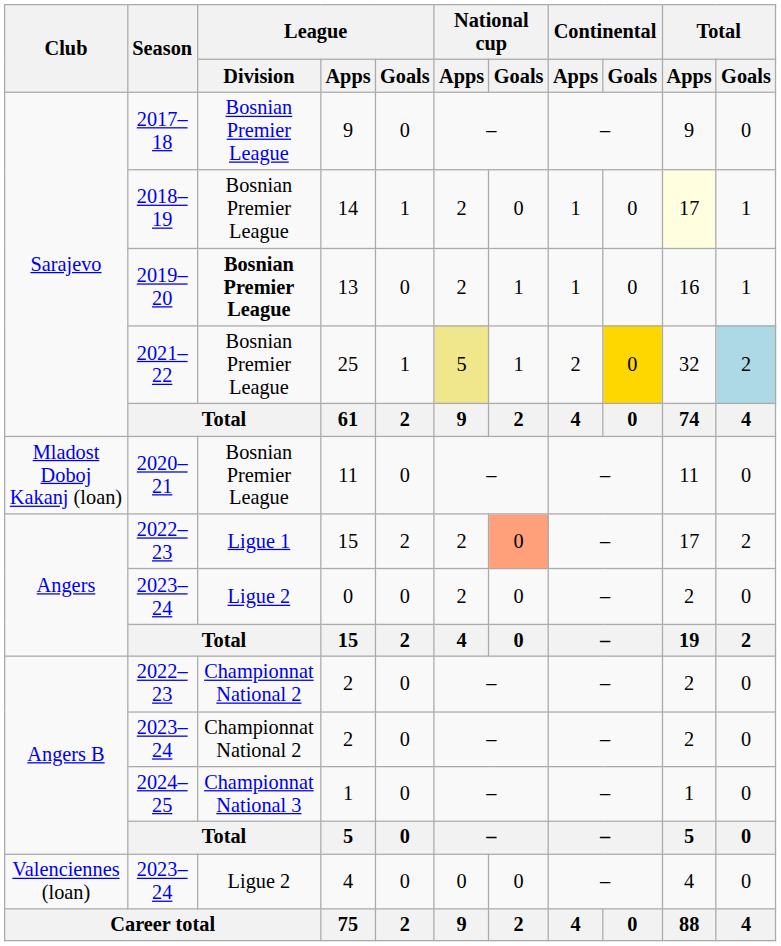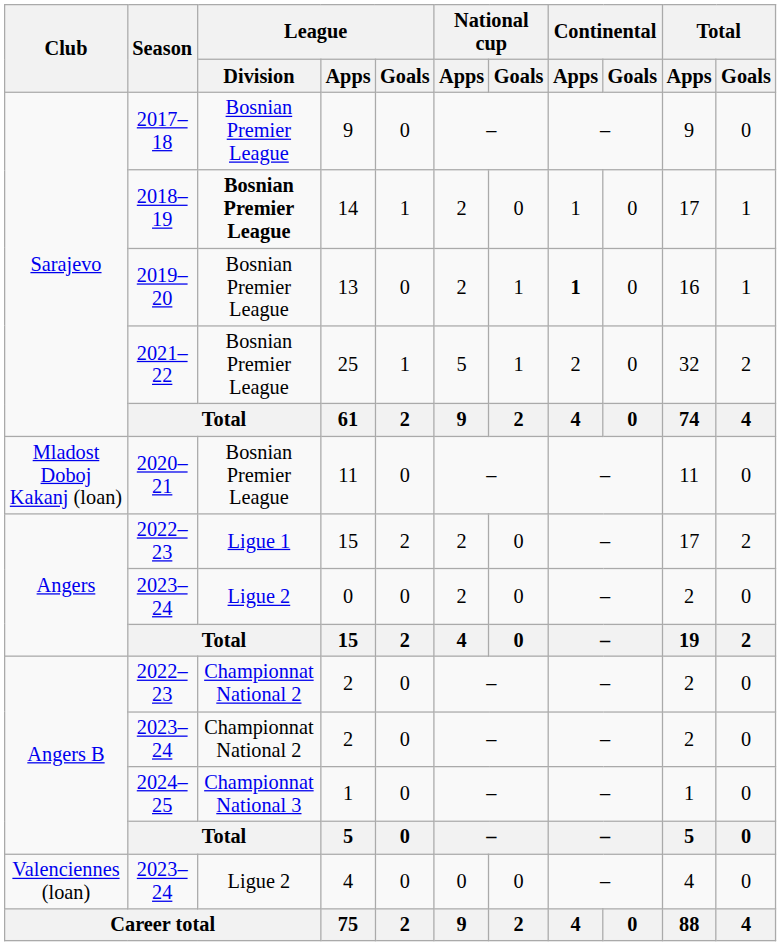(259, 208) normal -> (259, 208) bold
(689, 208) lightyellow background -> (689, 208) no background
(259, 286) bold -> (259, 286) normal
(576, 286) normal -> (576, 286) bold
(462, 364) khaki background -> (462, 364) no background
(632, 364) gold background -> (632, 364) no background
(746, 364) lightblue background -> (746, 364) no background
(519, 541) lightsalmon background -> (519, 541) no background
